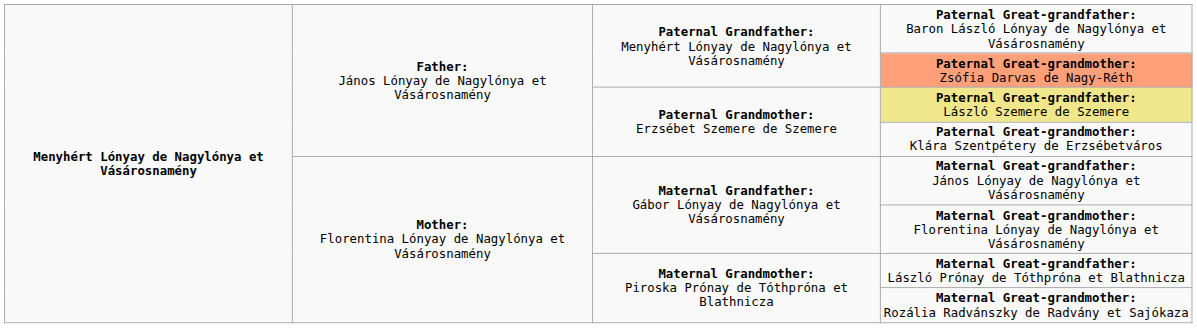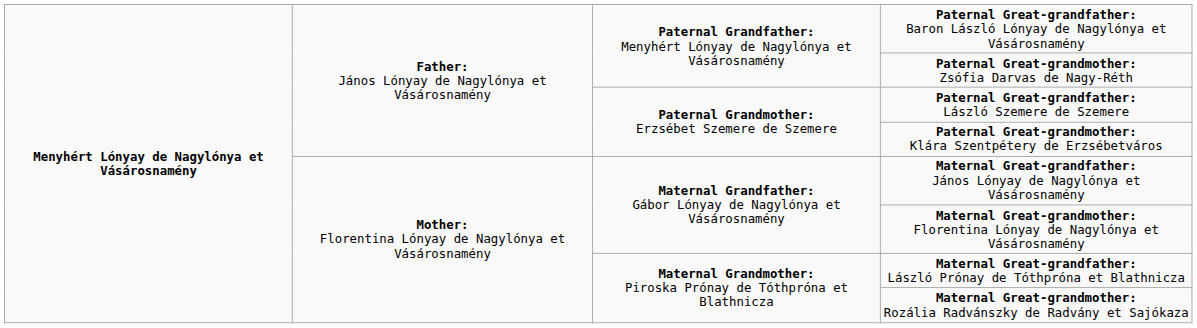(1036, 70) lightsalmon background -> (1036, 70) no background
(1036, 105) khaki background -> (1036, 105) no background
